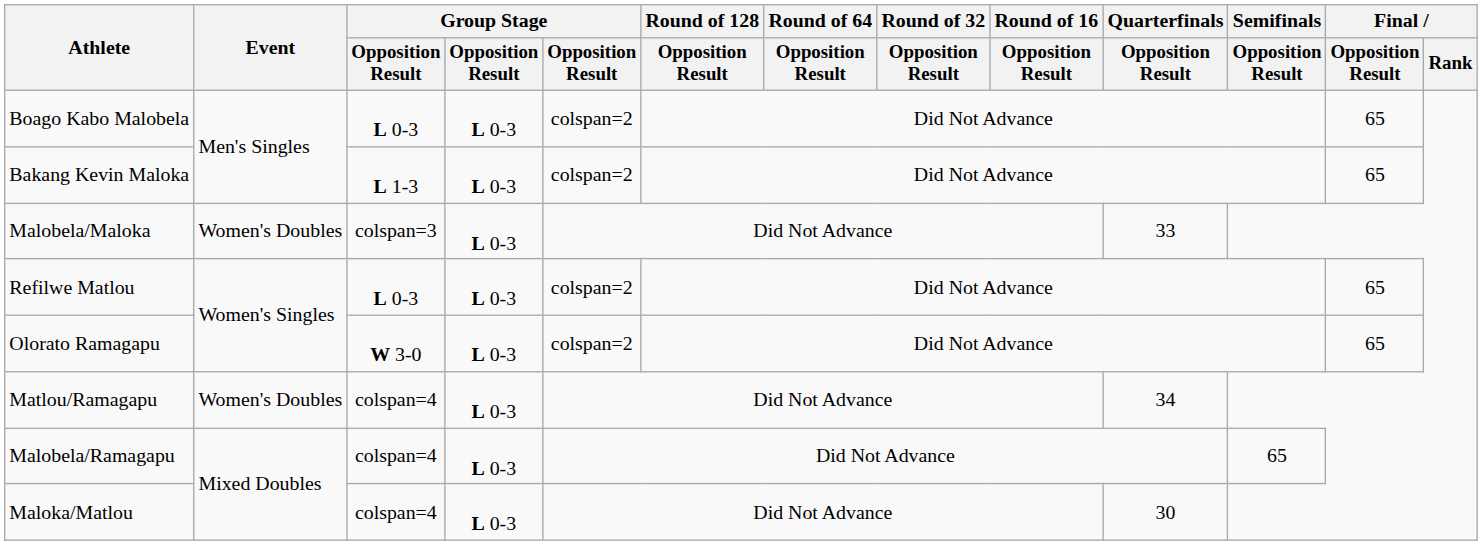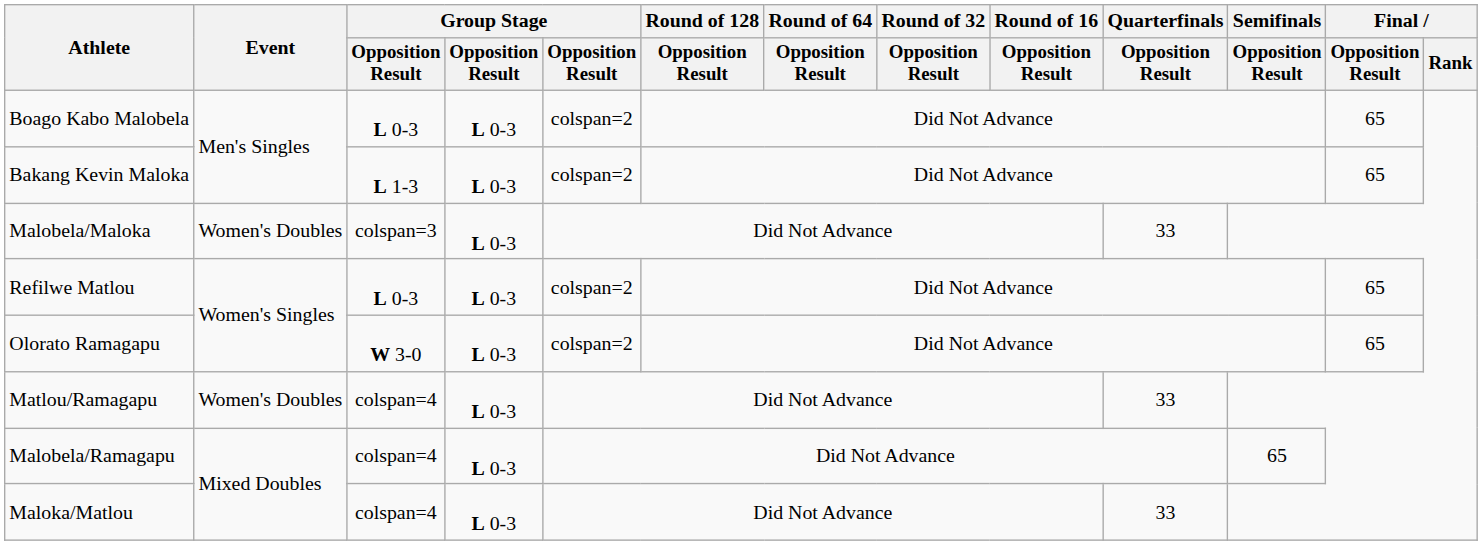(1165, 400) 34 -> (1165, 400) 33
(1165, 512) 30 -> (1165, 512) 33
